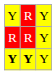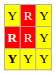(12, 37) normal -> (12, 37) bold
(28, 59) bold -> (28, 59) normal
